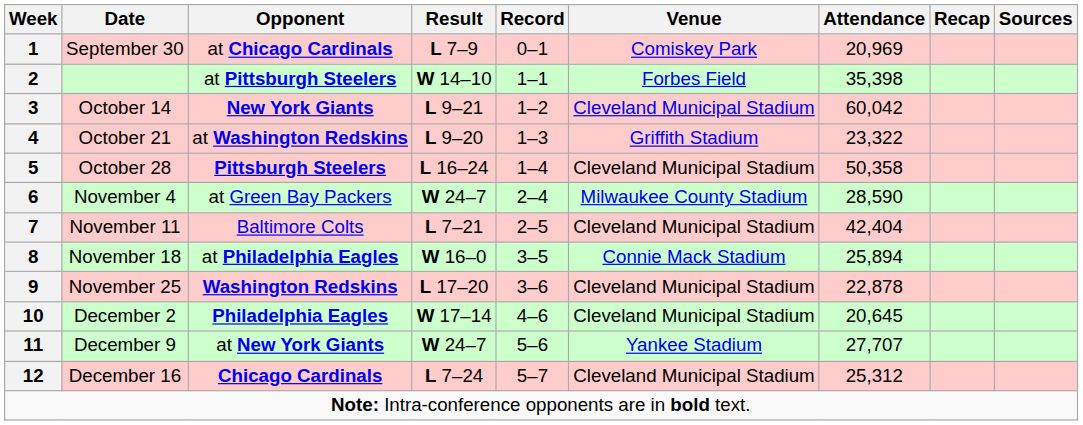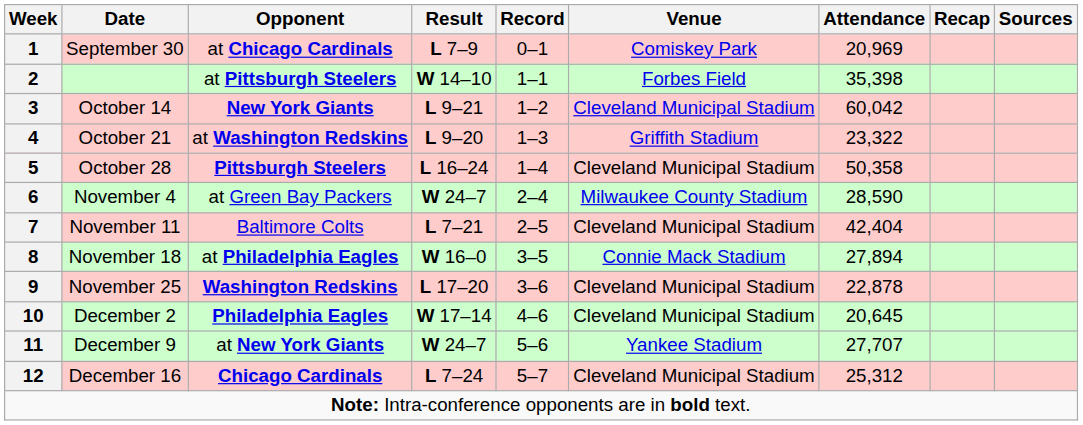(874, 256) 25,894 -> (874, 256) 27,894
